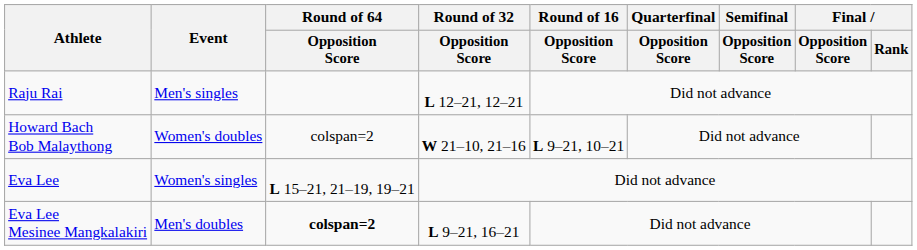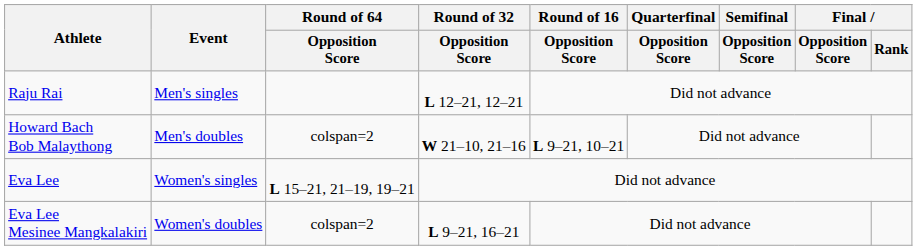(208, 136) Women's doubles -> (199, 136) Men's doubles
(199, 224) Men's doubles -> (208, 224) Women's doubles
(342, 224) bold -> (342, 224) normal
